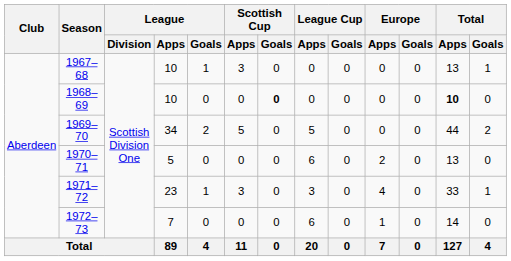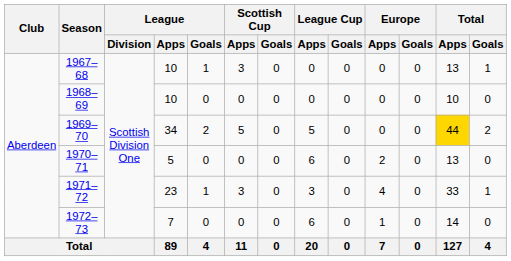(276, 99) bold -> (276, 99) normal
(453, 99) bold -> (453, 99) normal
(453, 130) no background -> (453, 130) gold background
